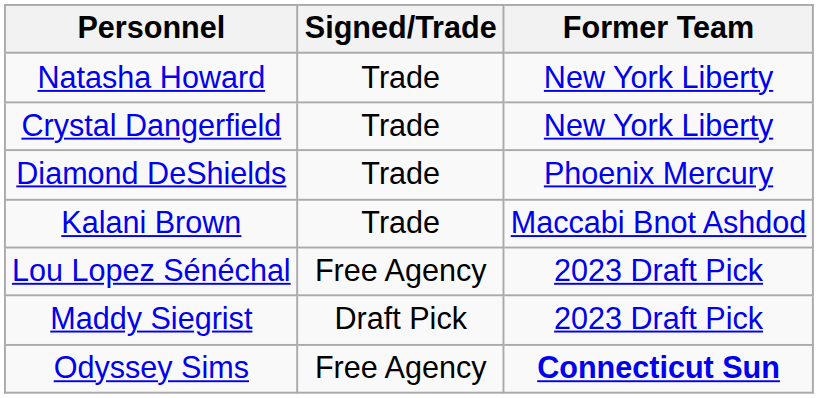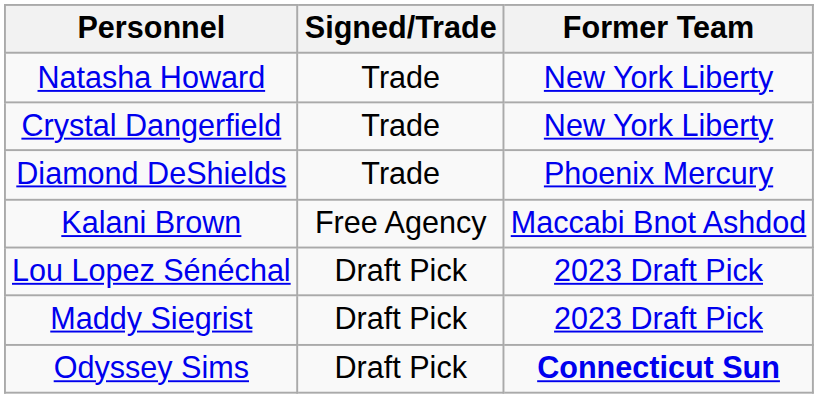(401, 222) Trade -> (401, 222) Free Agency
(401, 271) Free Agency -> (401, 271) Draft Pick
(401, 367) Free Agency -> (401, 367) Draft Pick
